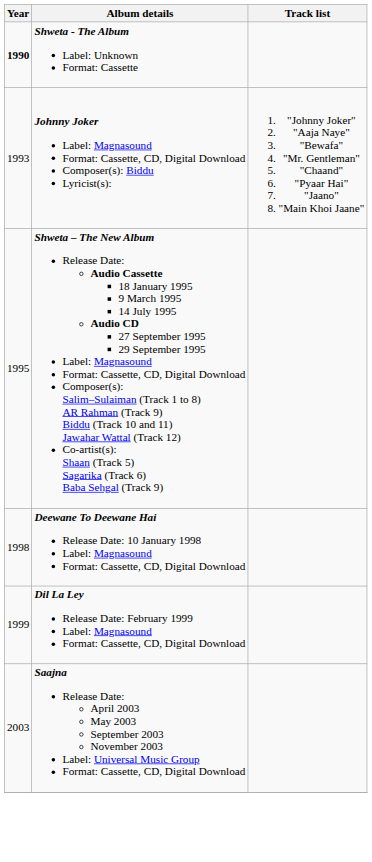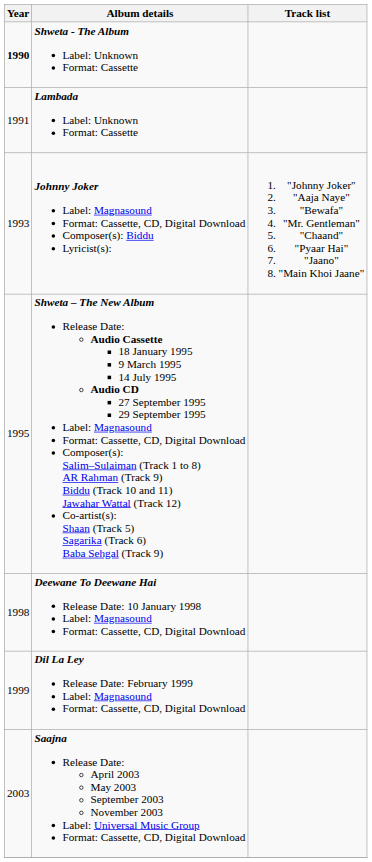+ row: (140, 115)
